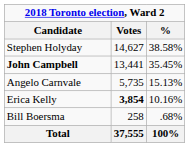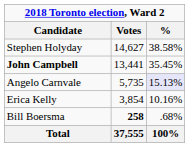(166, 82) no background -> (166, 82) lavender background
(132, 99) bold -> (132, 99) normal
(136, 116) normal -> (136, 116) bold
